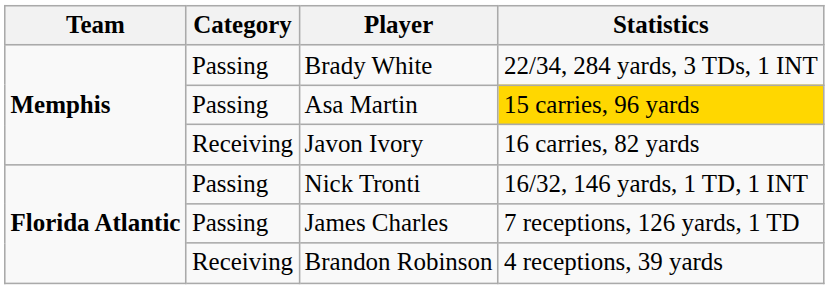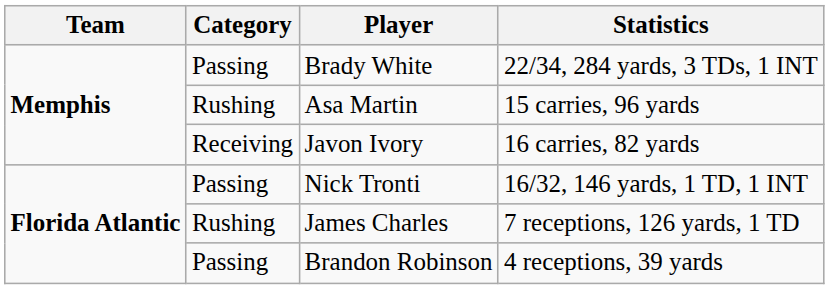(230, 104) Passing -> (234, 104) Rushing
(602, 104) gold background -> (602, 104) no background
(230, 223) Passing -> (234, 223) Rushing
(243, 262) Receiving -> (230, 262) Passing
